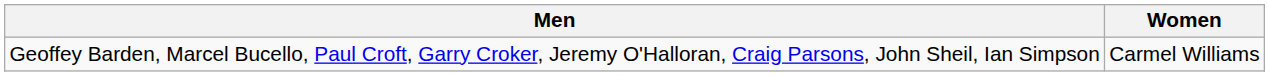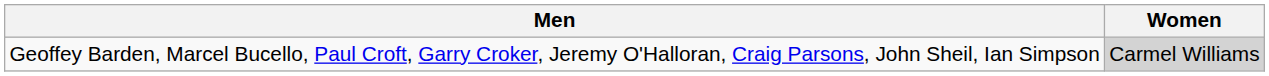(1184, 53) no background -> (1184, 53) lightgrey background
